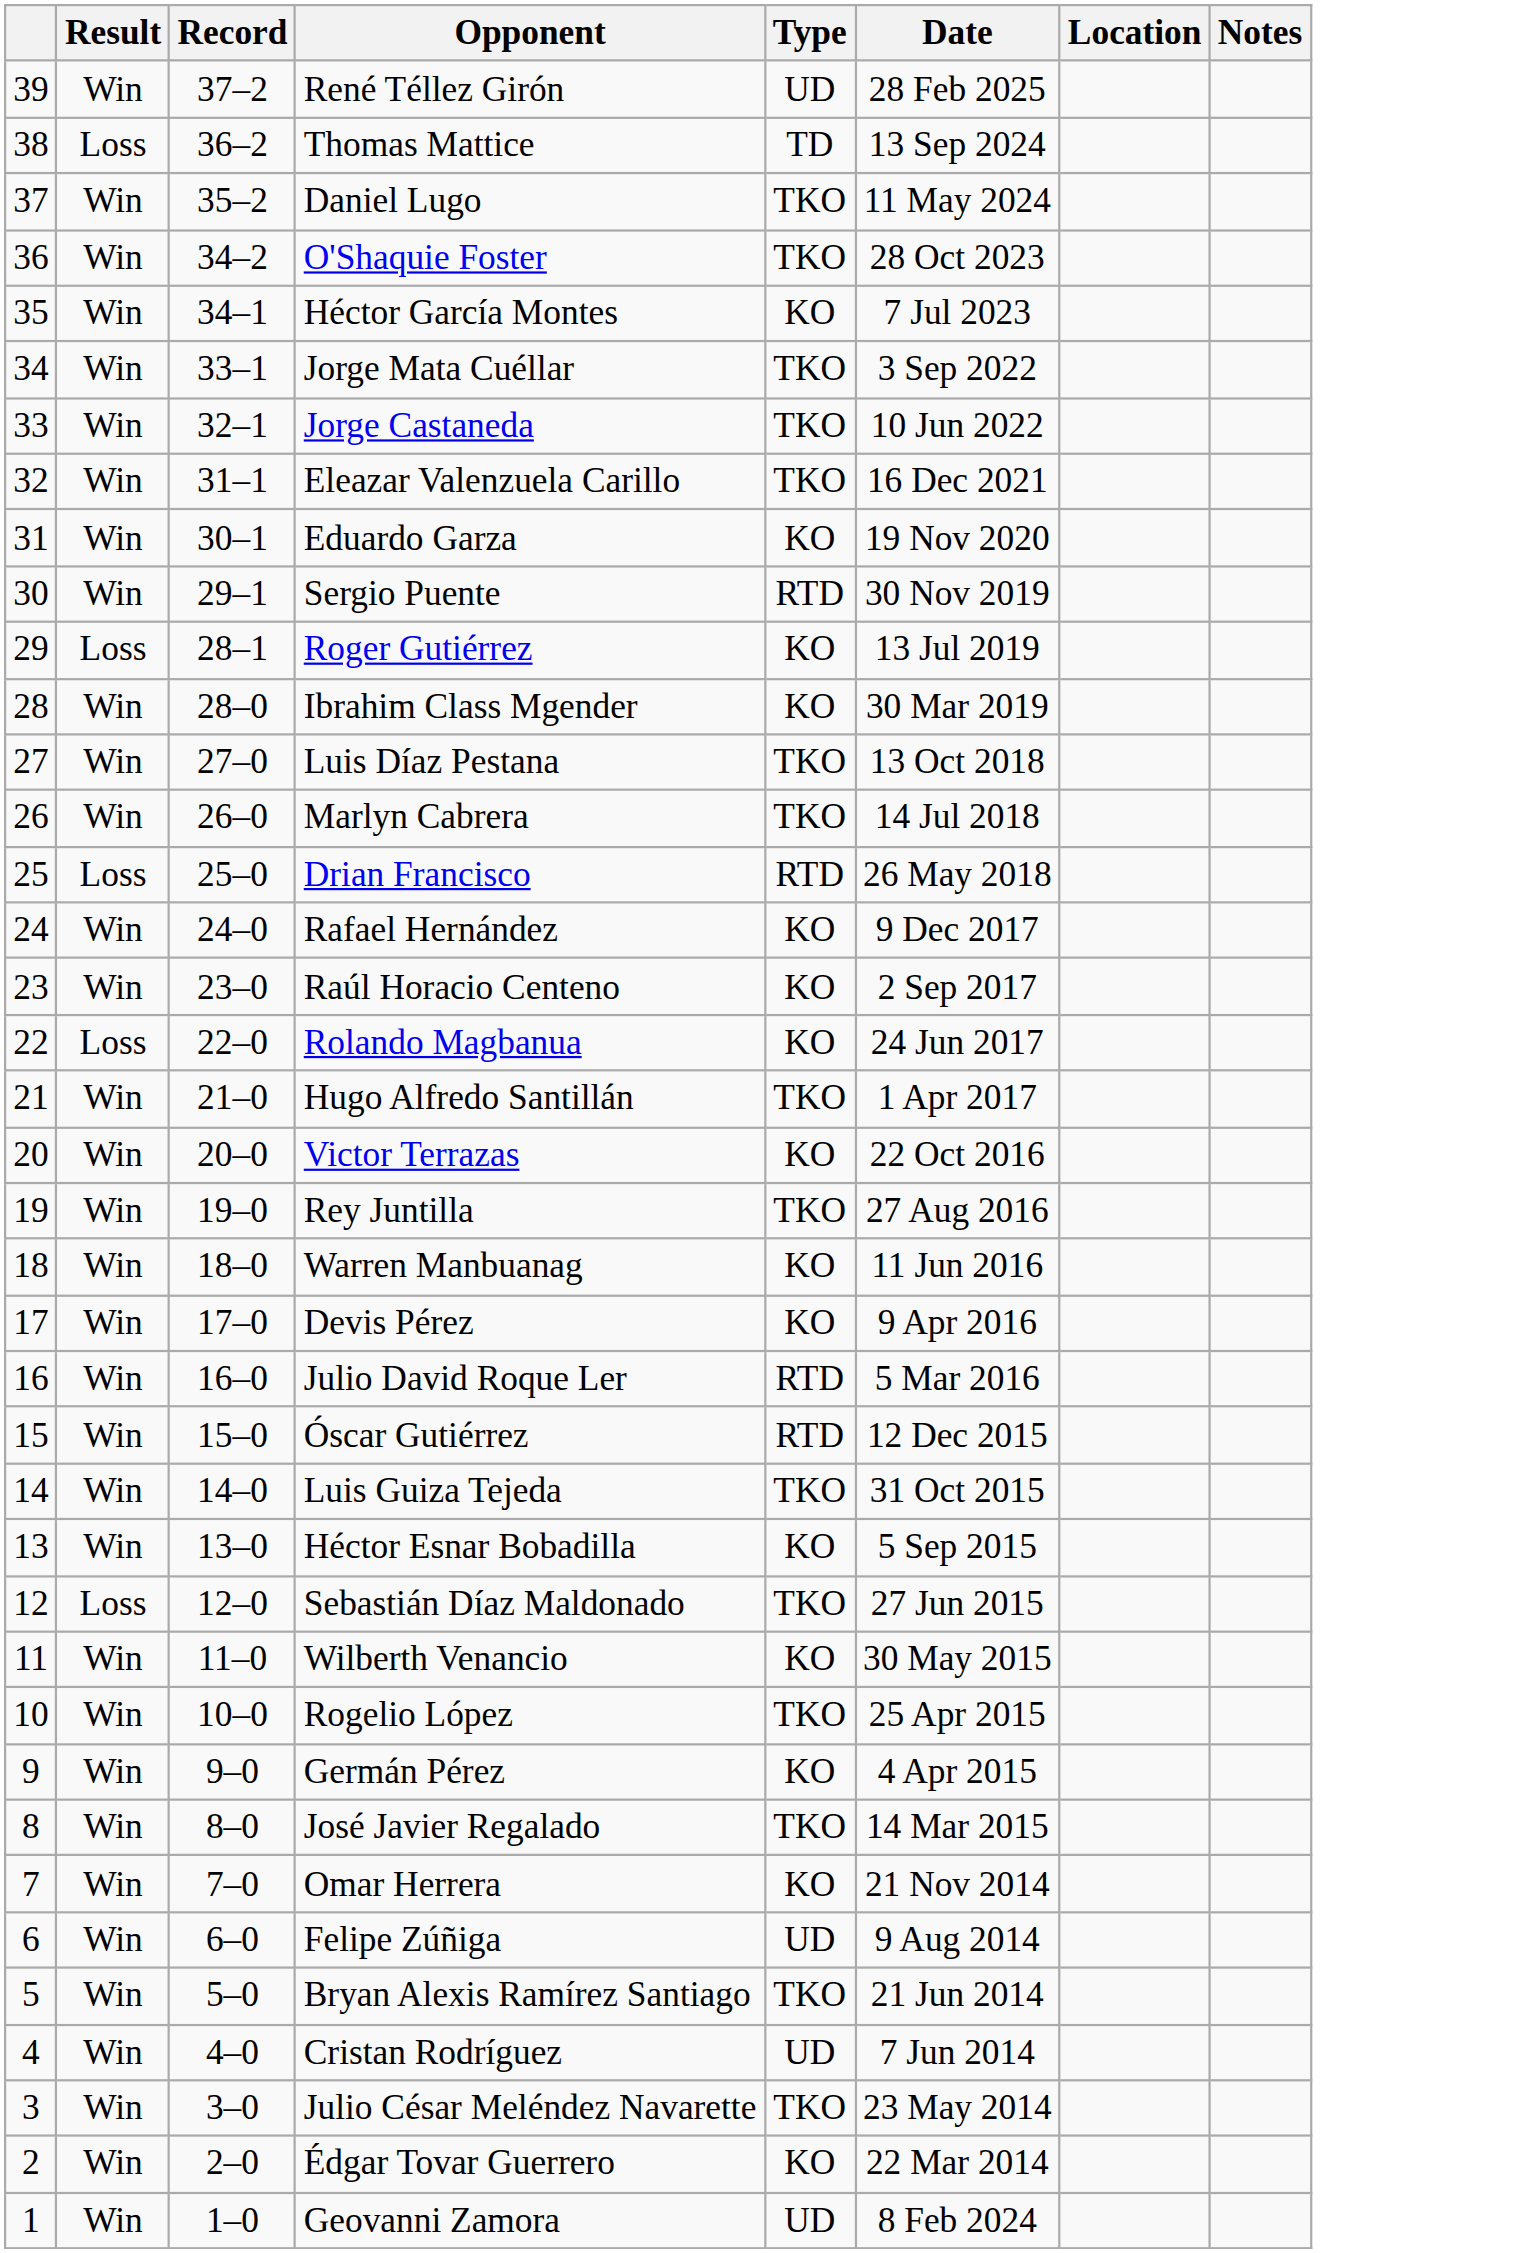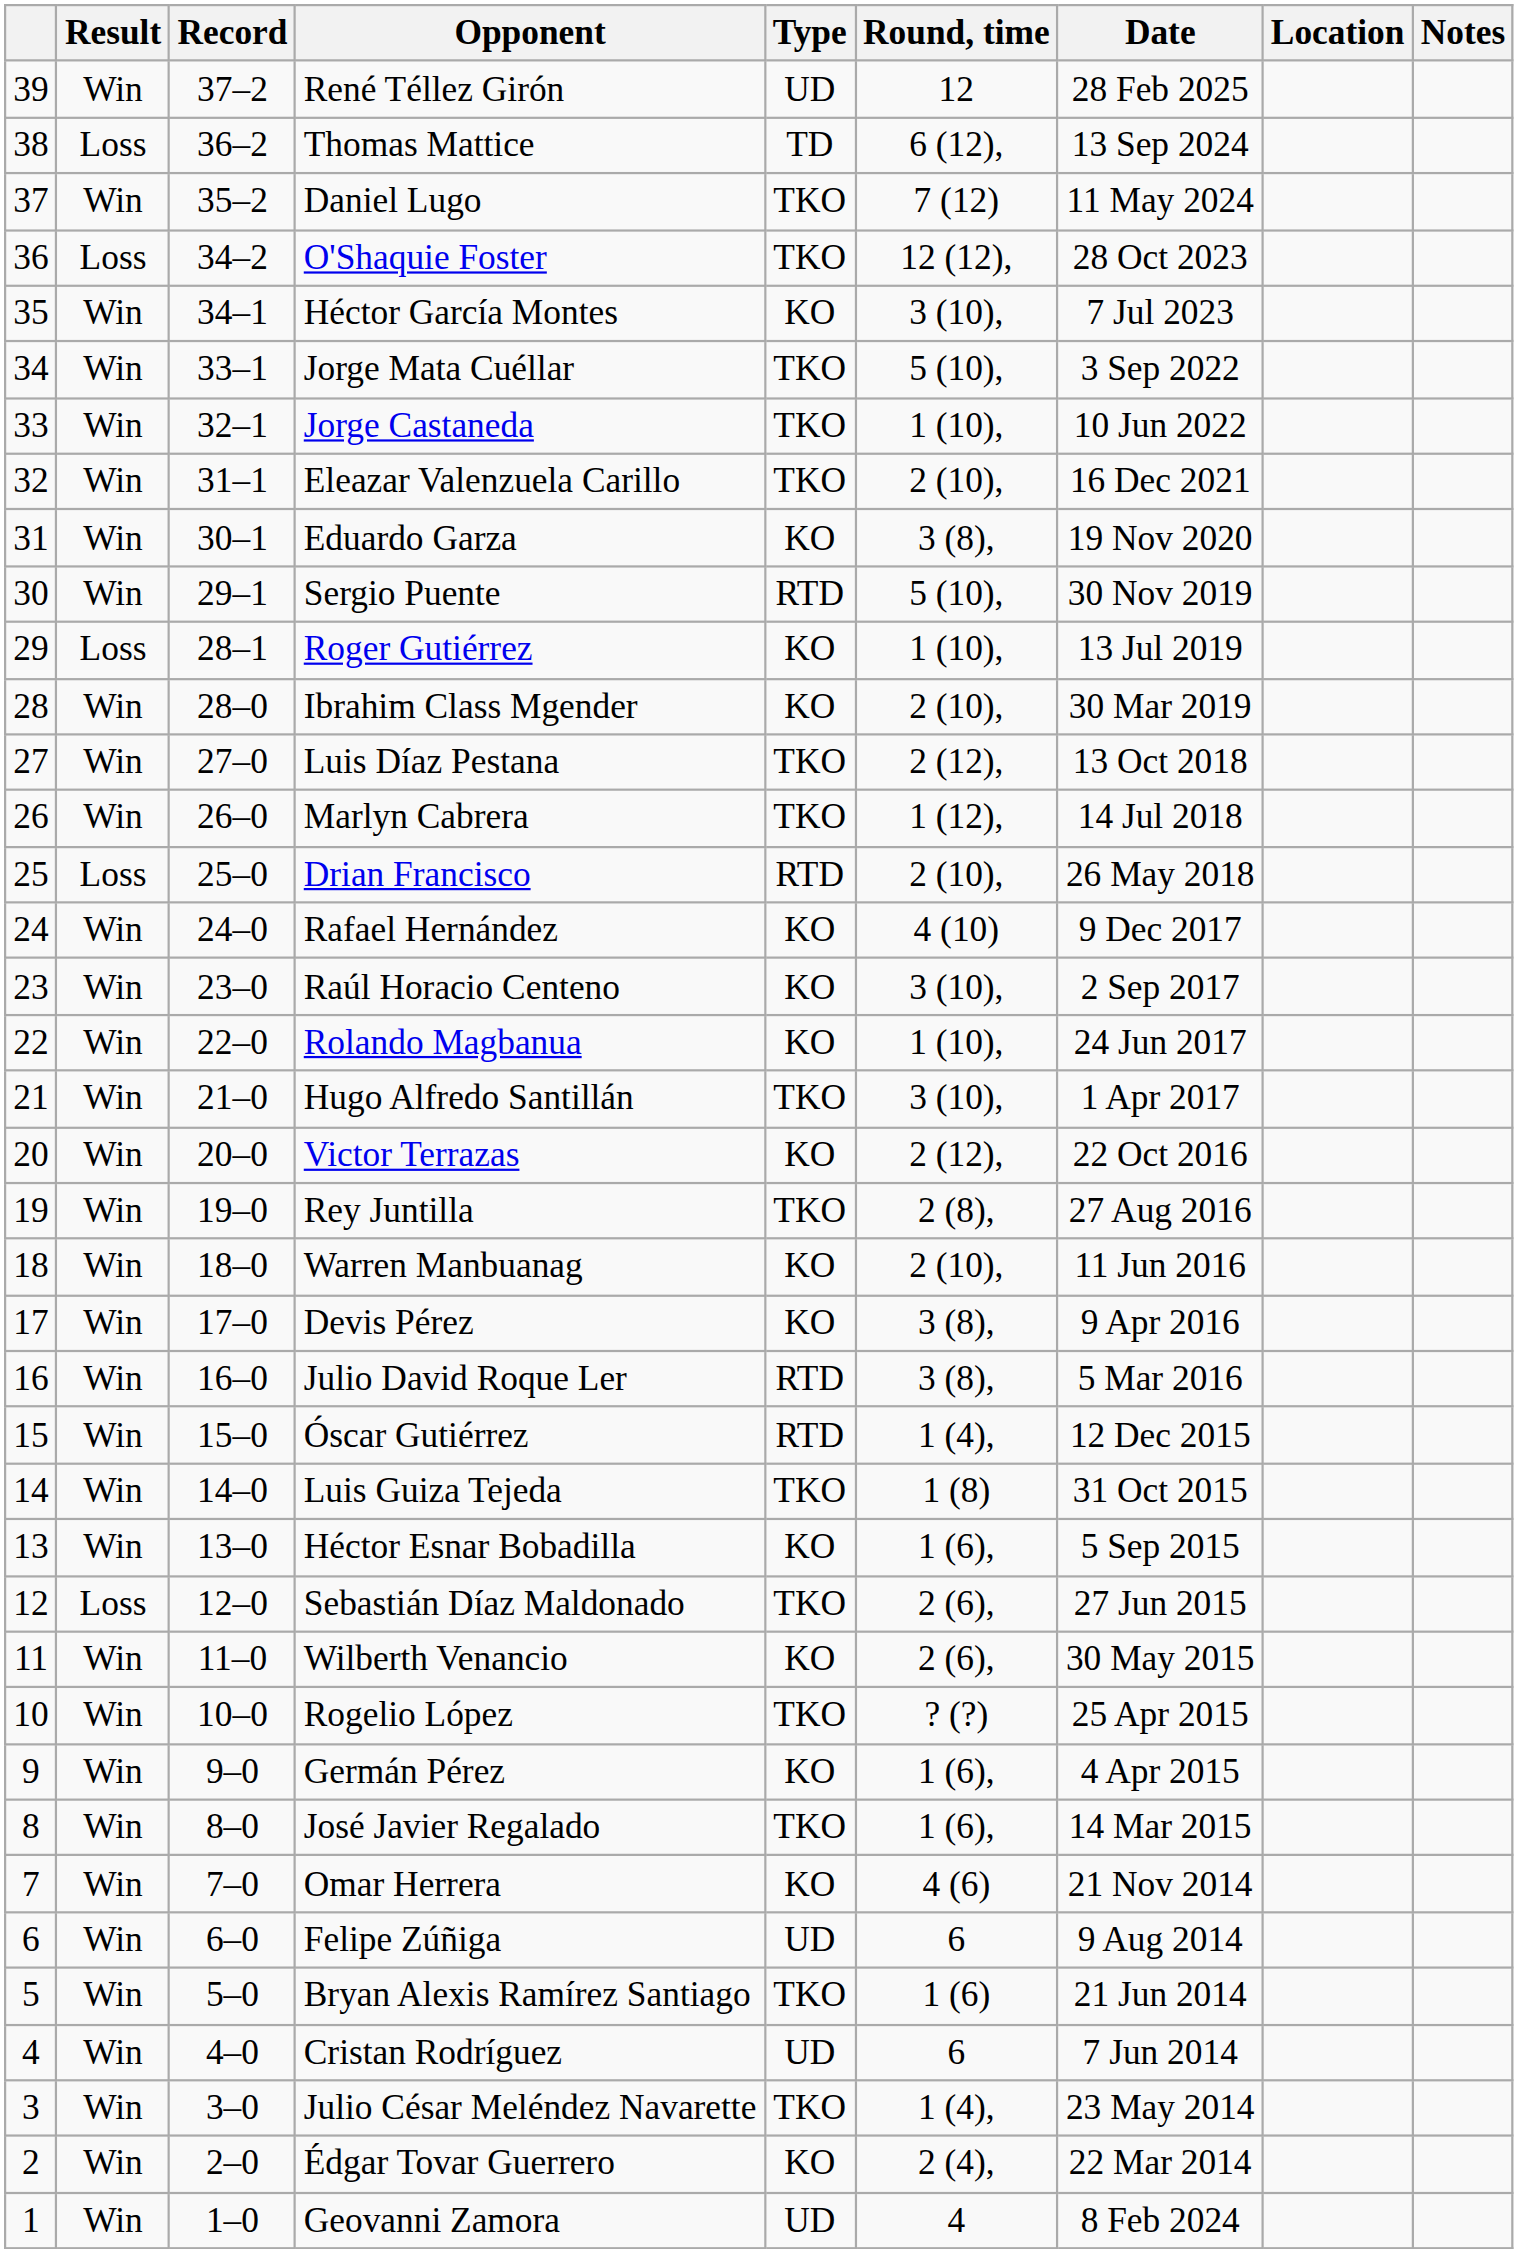+ column: (956, 32)
(113, 256) Win -> (113, 256) Loss
(113, 1041) Loss -> (113, 1041) Win
